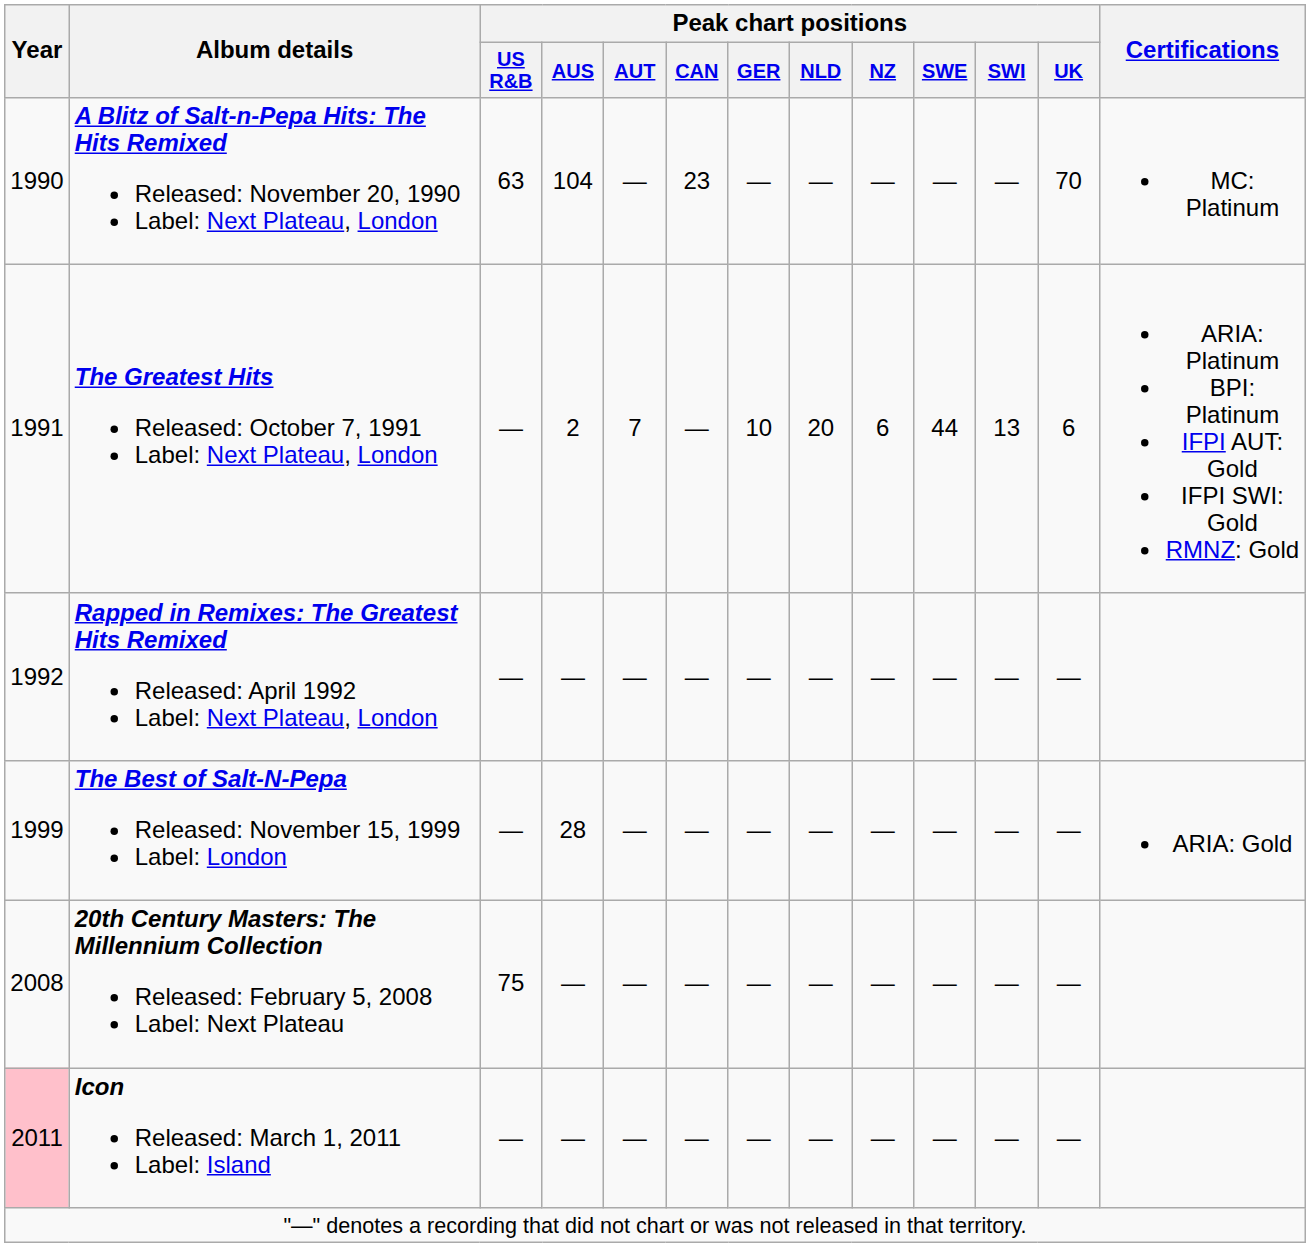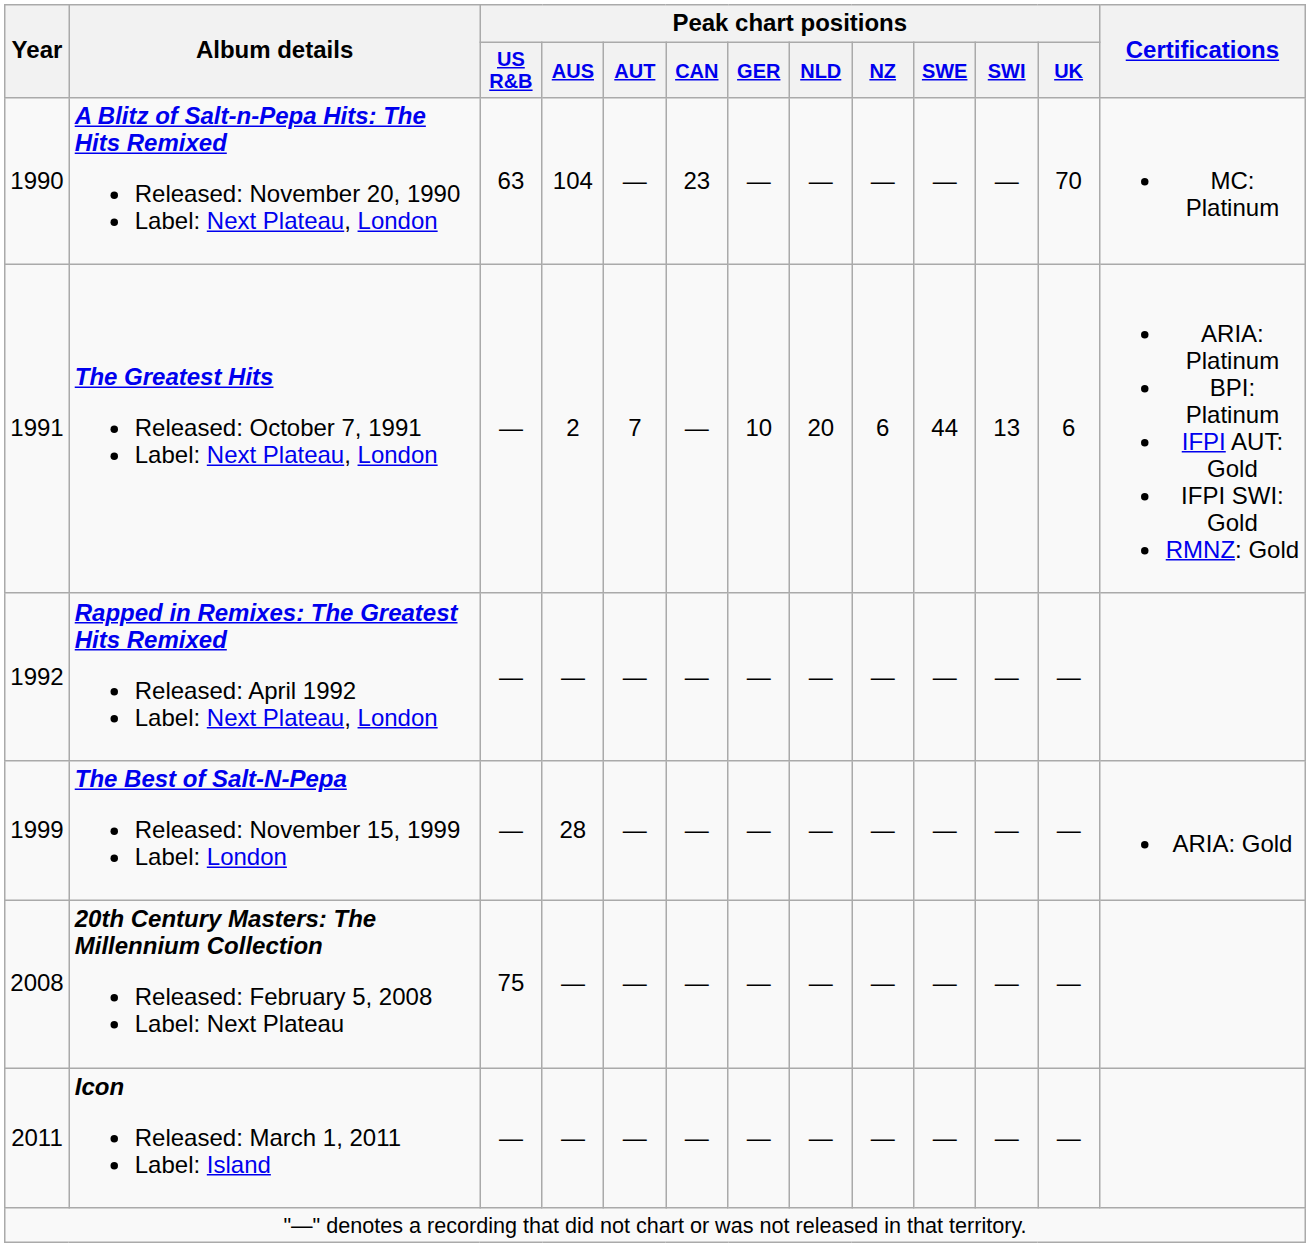(37, 1137) pink background -> (37, 1137) no background
